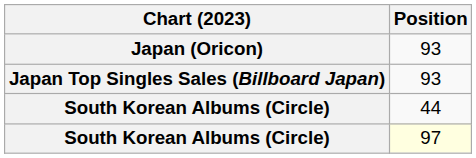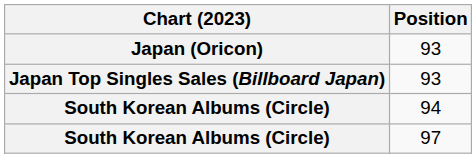(431, 108) 44 -> (431, 108) 94
(431, 138) lightyellow background -> (431, 138) no background
